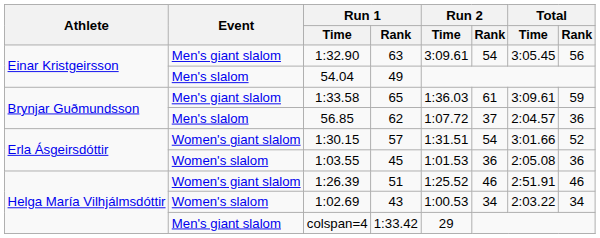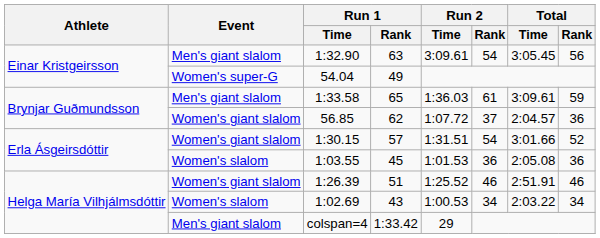(210, 77) Men's slalom -> (225, 77) Women's super-G
(210, 119) Men's slalom -> (236, 119) Women's giant slalom
